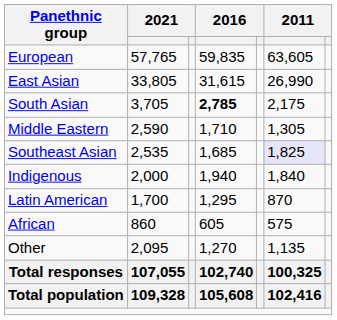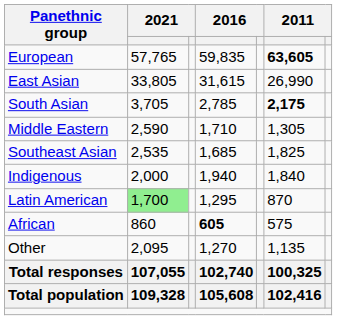(290, 57) normal -> (290, 57) bold
(218, 104) bold -> (218, 104) normal
(286, 104) normal -> (286, 104) bold
(286, 152) lavender background -> (286, 152) no background
(150, 200) no background -> (150, 200) lightgreen background
(211, 224) normal -> (211, 224) bold
